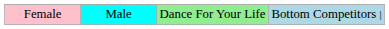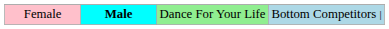(119, 14) normal -> (119, 14) bold
